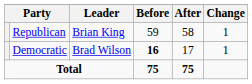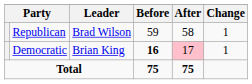(98, 32) Brian King -> (102, 32) Brad Wilson
(102, 50) Brad Wilson -> (98, 50) Brian King
(188, 50) no background -> (188, 50) pink background
